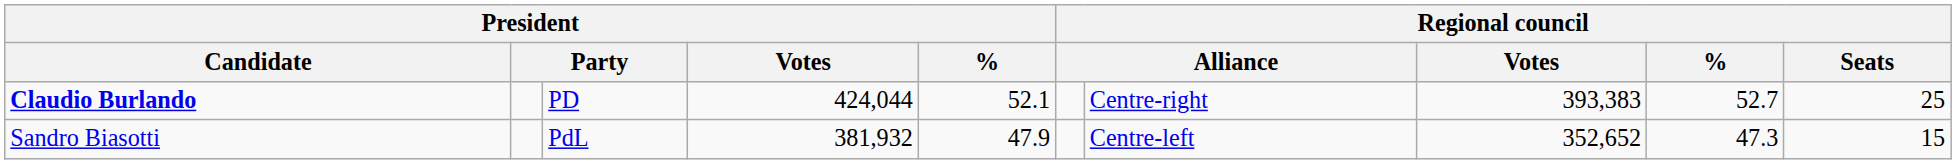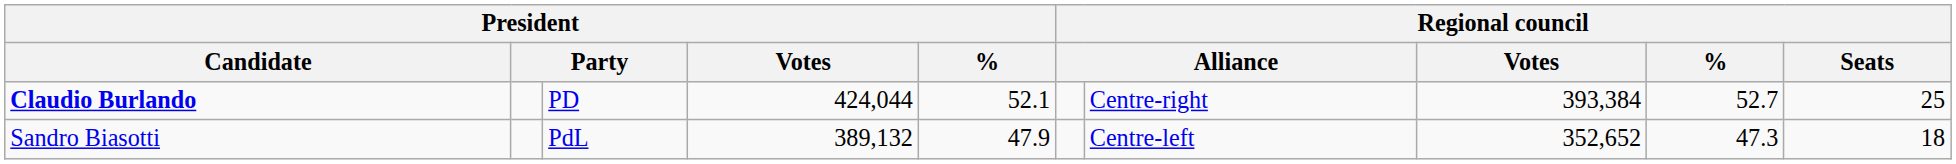(1602, 100) 393,383 -> (1602, 100) 393,384
(874, 138) 381,932 -> (874, 138) 389,132
(1933, 138) 15 -> (1933, 138) 18
